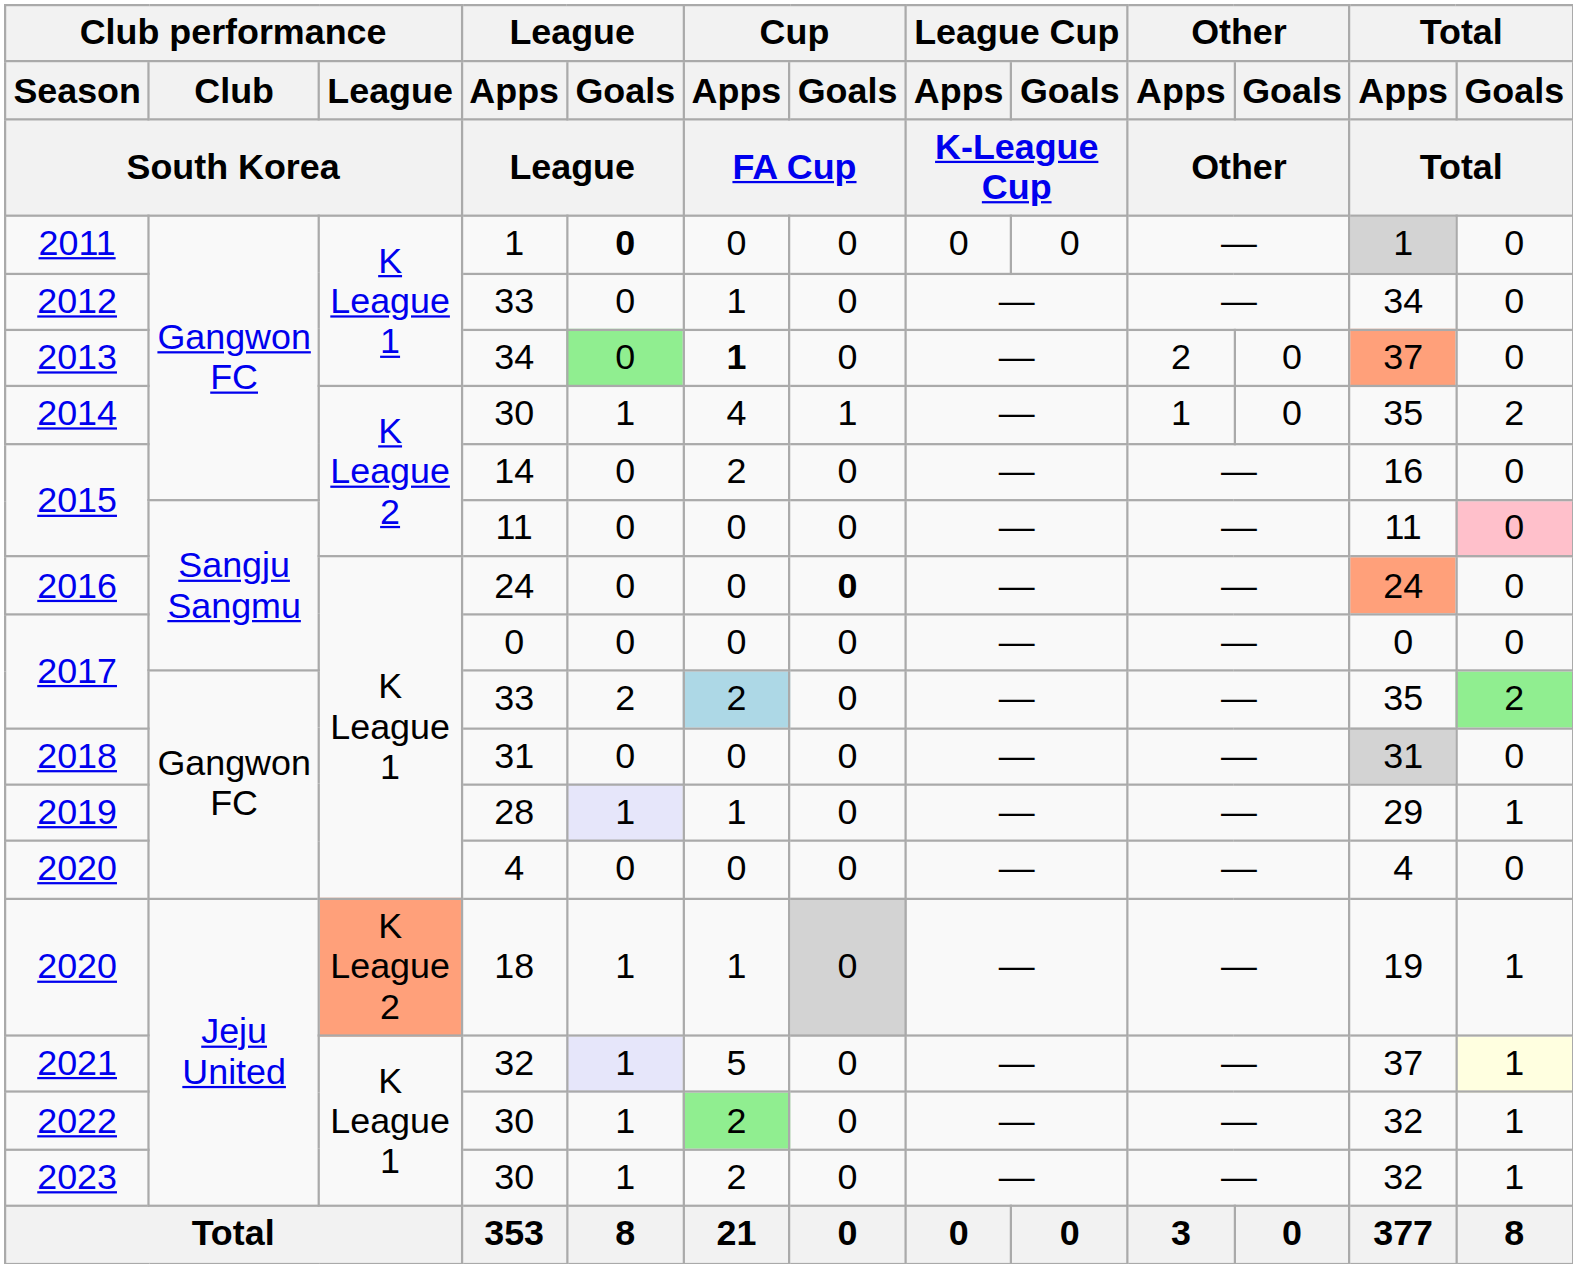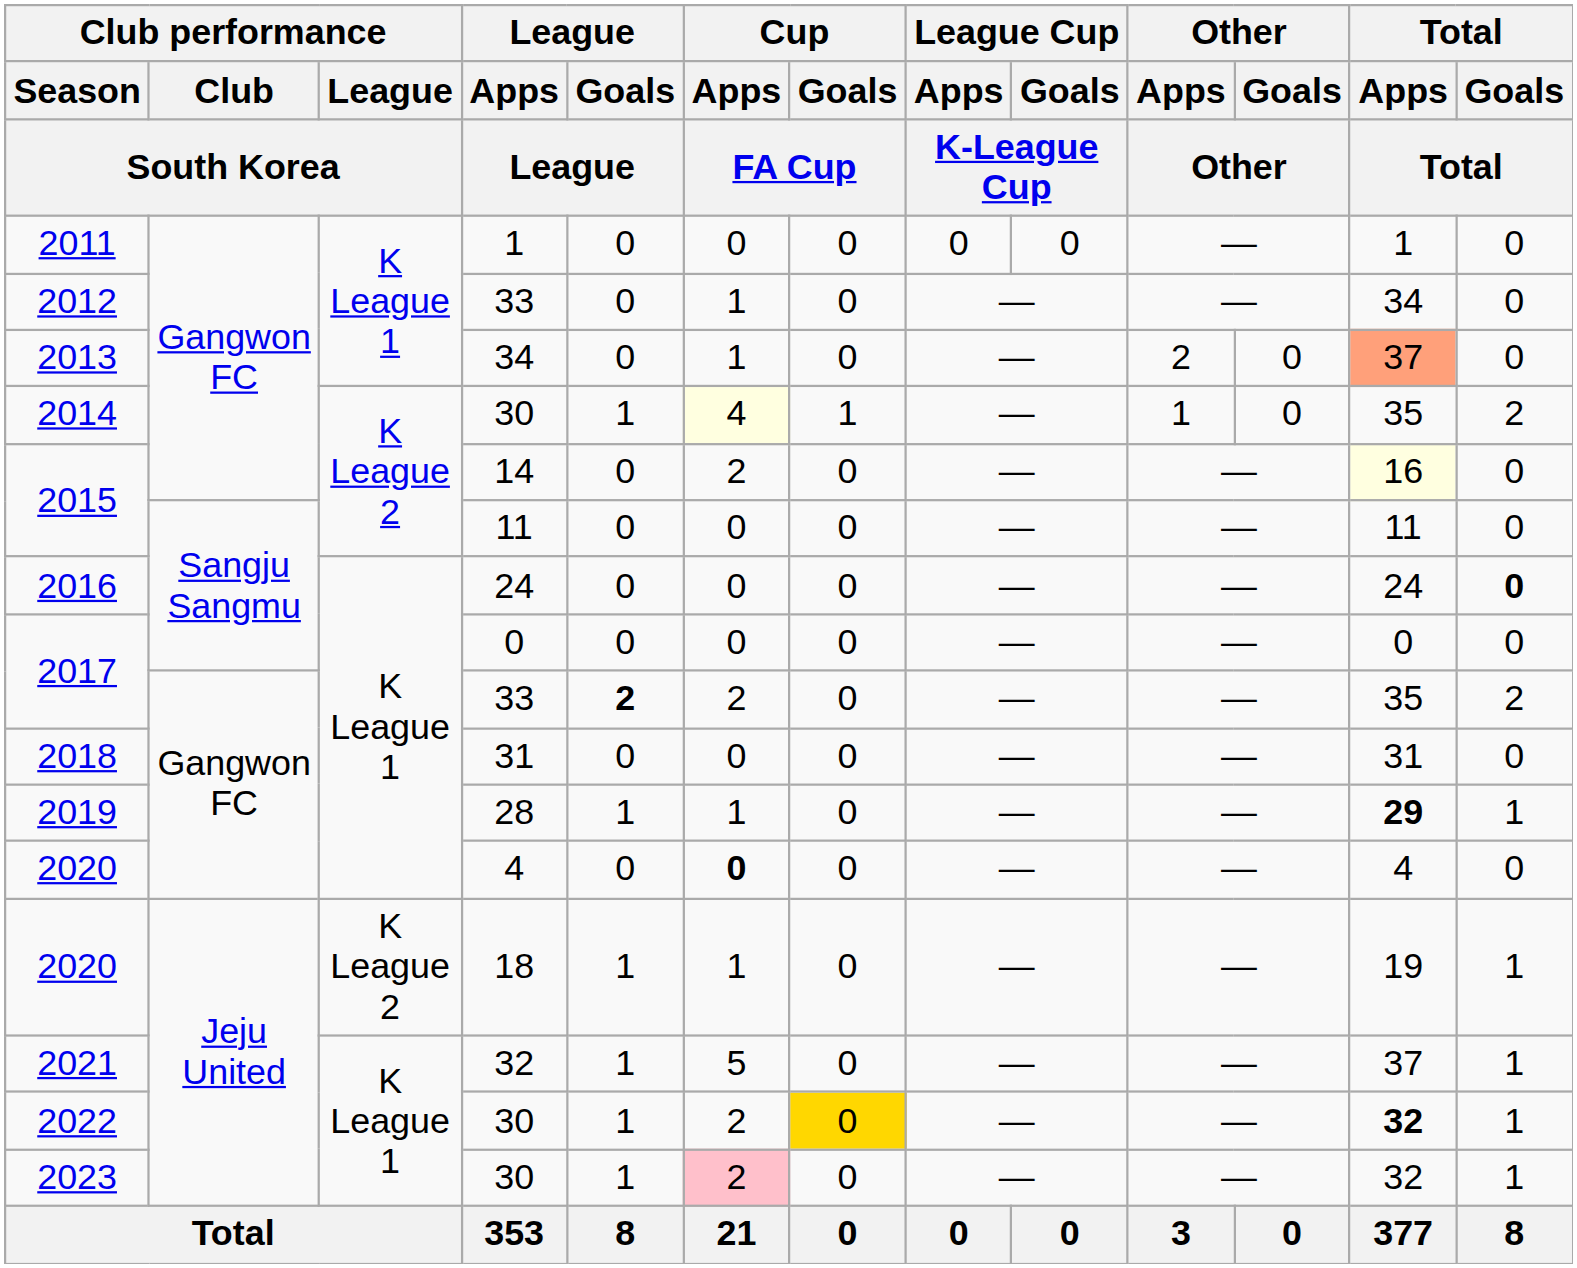(625, 243) bold -> (625, 243) normal
(1403, 243) lightgrey background -> (1403, 243) no background
(625, 357) lightgreen background -> (625, 357) no background
(736, 357) bold -> (736, 357) normal
(736, 414) no background -> (736, 414) lightyellow background
(1403, 471) no background -> (1403, 471) lightyellow background
(1514, 527) pink background -> (1514, 527) no background
(848, 584) bold -> (848, 584) normal
(1403, 584) lightsalmon background -> (1403, 584) no background
(1514, 584) normal -> (1514, 584) bold
(625, 698) normal -> (625, 698) bold
(736, 698) lightblue background -> (736, 698) no background
(1514, 698) lightgreen background -> (1514, 698) no background
(1403, 755) lightgrey background -> (1403, 755) no background
(625, 812) lavender background -> (625, 812) no background
(1403, 812) normal -> (1403, 812) bold
(736, 868) normal -> (736, 869) bold
(390, 966) lightsalmon background -> (390, 966) no background
(848, 966) lightgrey background -> (848, 966) no background
(625, 1063) lavender background -> (625, 1063) no background
(1514, 1063) lightyellow background -> (1514, 1063) no background
(736, 1120) lightgreen background -> (736, 1120) no background
(848, 1120) no background -> (848, 1120) gold background
(1403, 1120) normal -> (1403, 1120) bold
(736, 1176) no background -> (736, 1176) pink background
